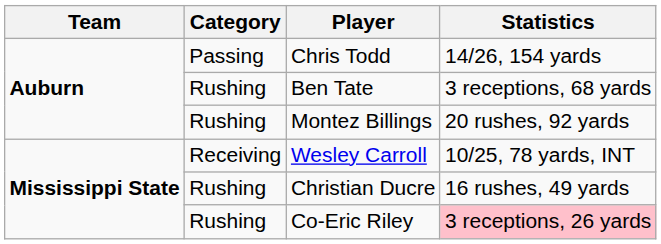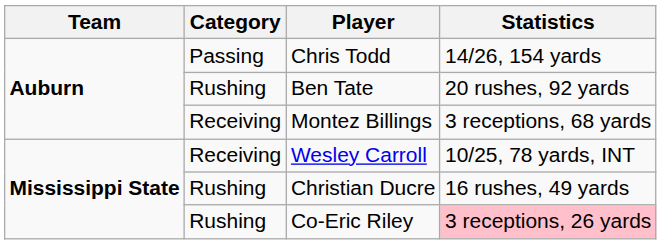(548, 88) 3 receptions, 68 yards -> (537, 88) 20 rushes, 92 yards
(228, 121) Rushing -> (235, 121) Receiving
(537, 121) 20 rushes, 92 yards -> (548, 121) 3 receptions, 68 yards
